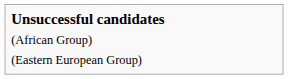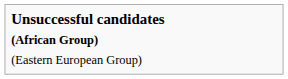(52, 40) normal -> (55, 39) bold
